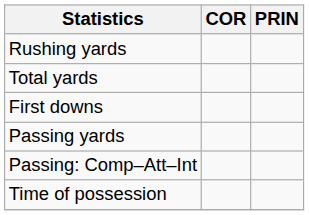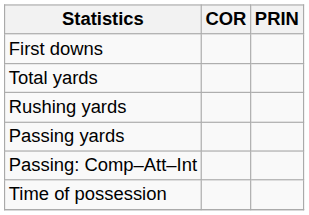rows swapped: (56, 107) <-> (68, 48)
